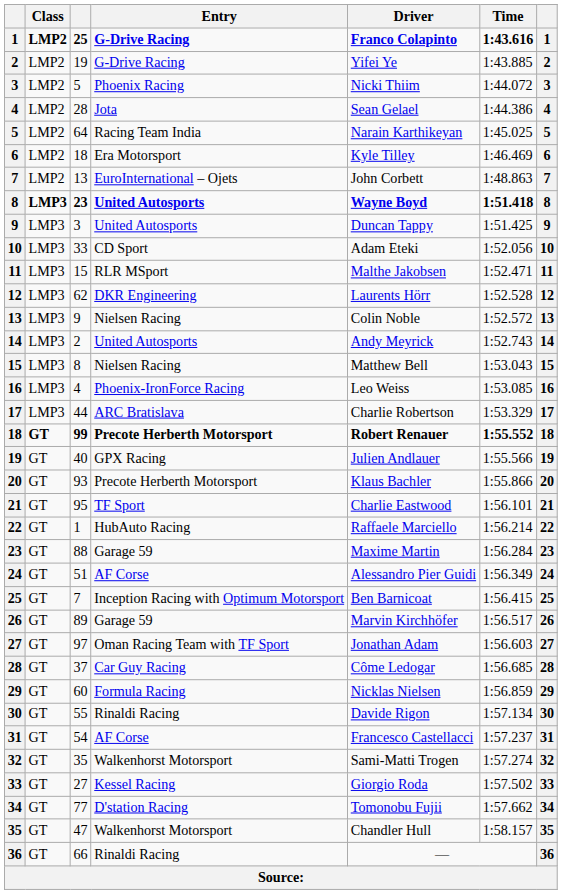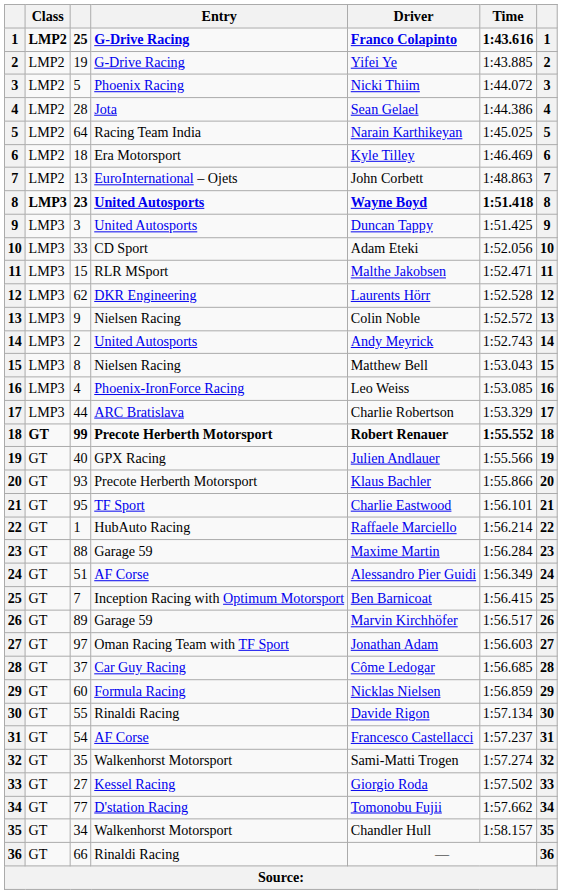(81, 831) 47 -> (81, 831) 34
